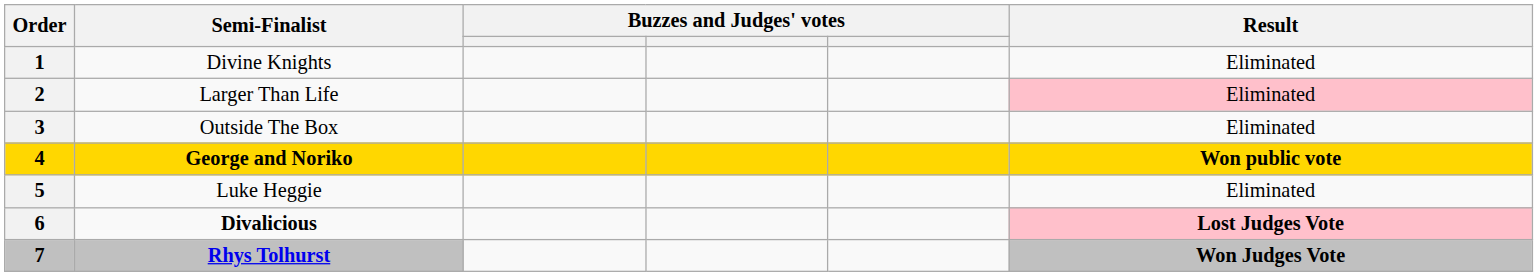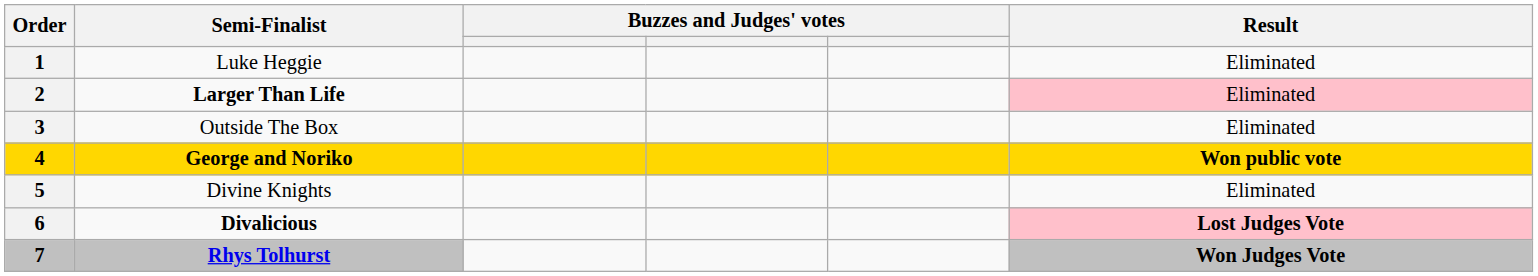(269, 62) Divine Knights -> (269, 62) Luke Heggie
(269, 94) normal -> (269, 94) bold
(269, 191) Luke Heggie -> (269, 191) Divine Knights
